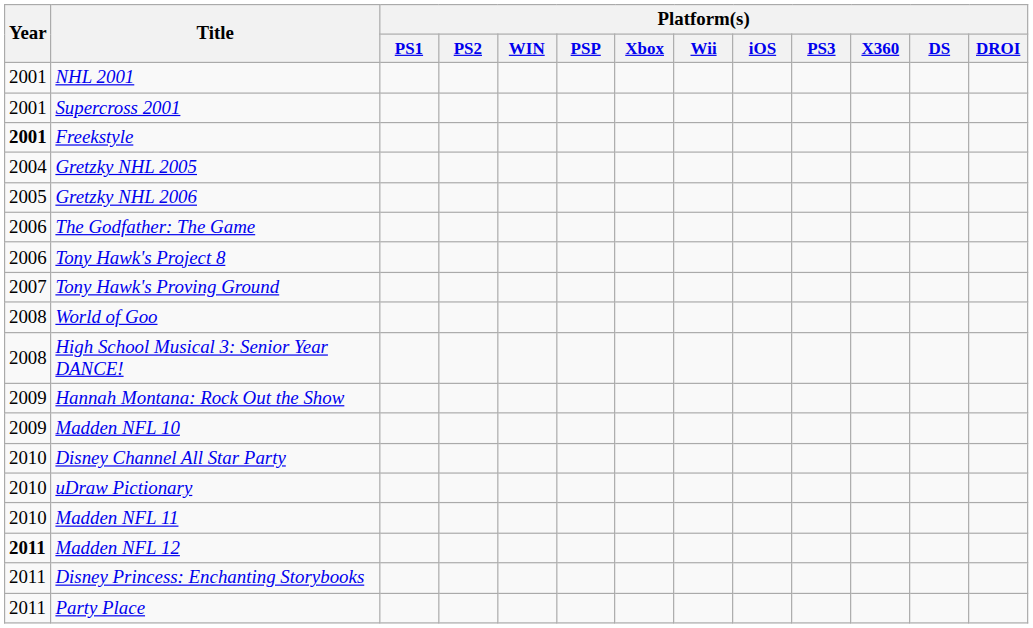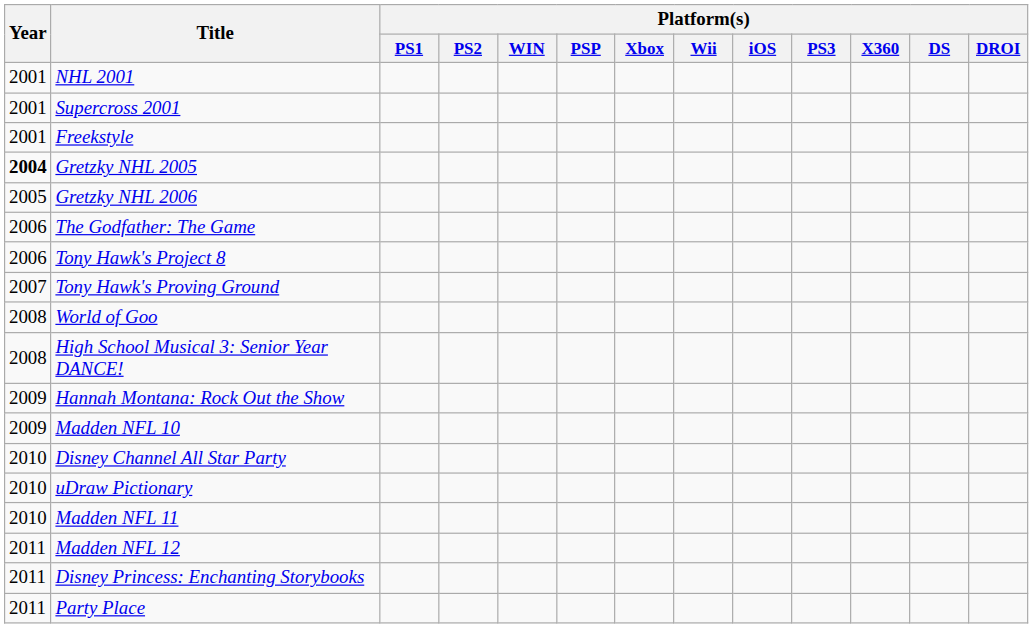(28, 137) bold -> (28, 137) normal
(28, 167) normal -> (28, 167) bold
(27, 547) bold -> (27, 547) normal
